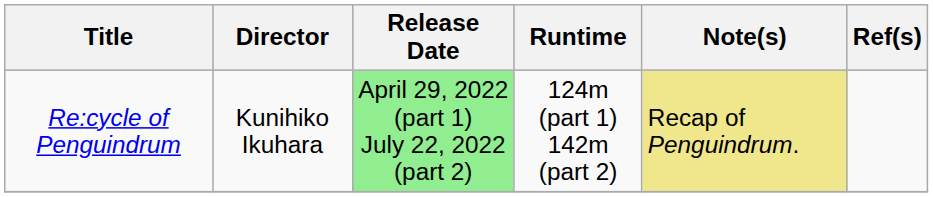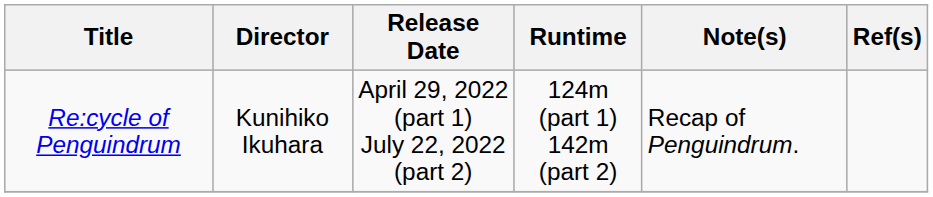(433, 130) lightgreen background -> (433, 130) no background
(724, 130) khaki background -> (724, 130) no background
